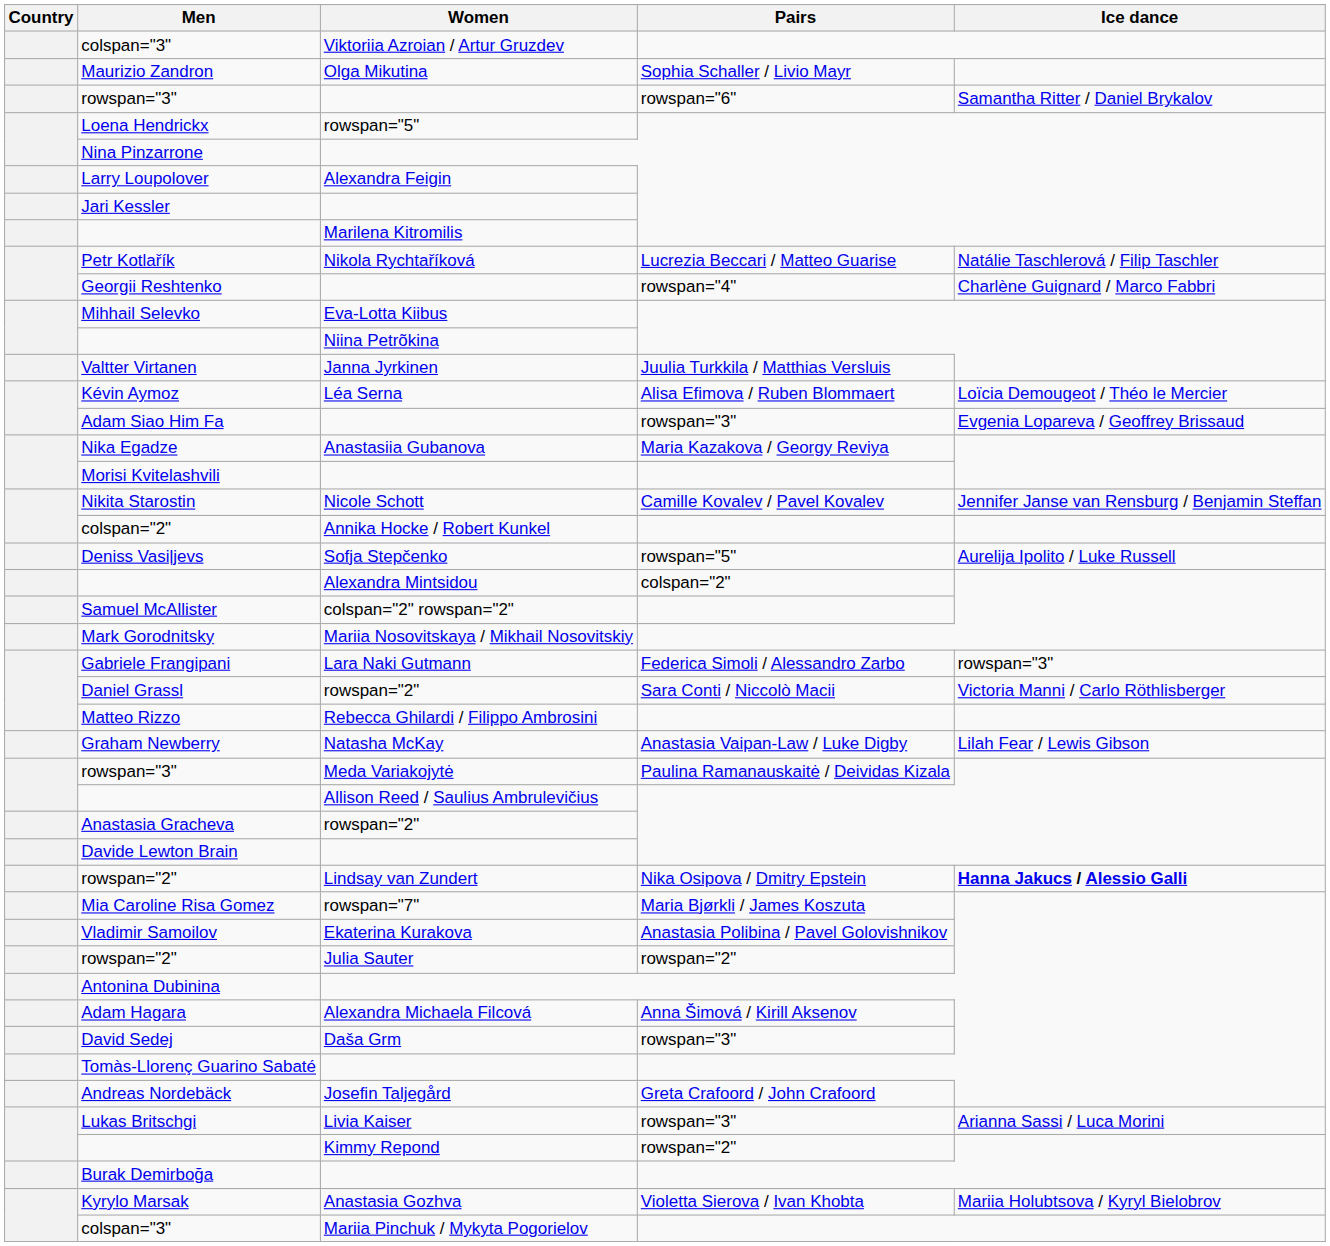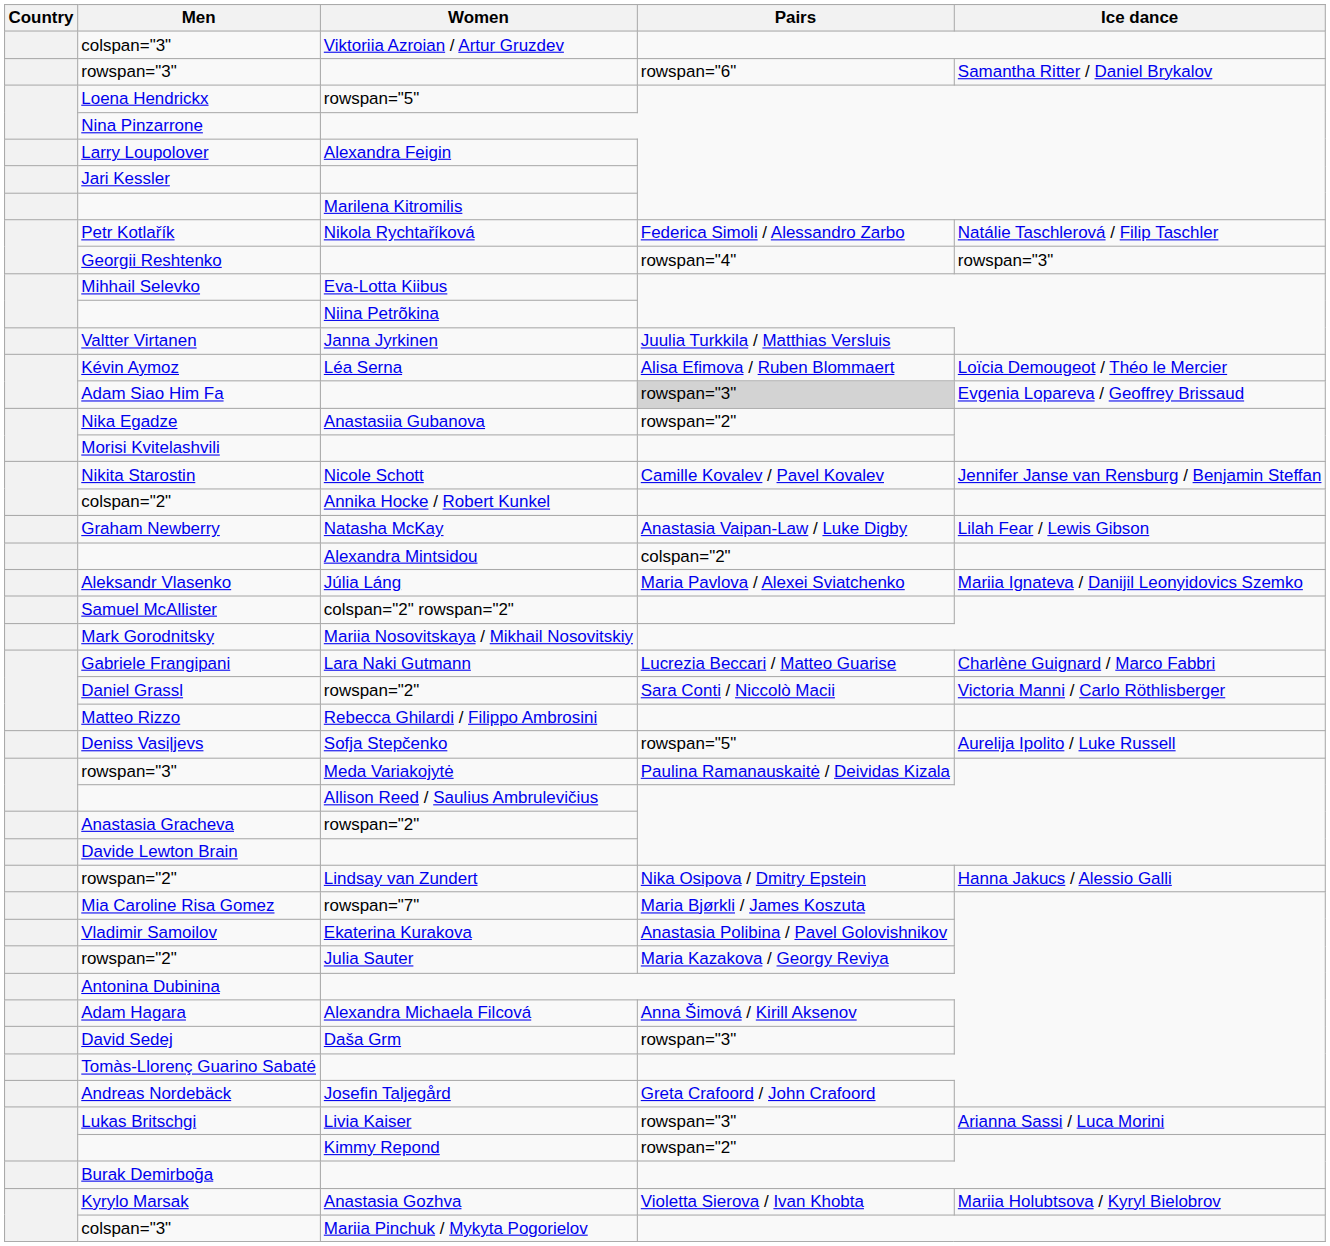- row: (147, 71)
(769, 260) Lucrezia Beccari / Matteo Guarise -> (773, 233) Federica Simoli / Alessandro Zarbo
(1087, 286) Charlène Guignard / Marco Fabbri -> (1006, 260) rowspan="3"
(689, 421) no background -> (689, 394) lightgrey background
(765, 448) Maria Kazakova / Georgy Reviya -> (689, 421) rowspan="2"
rows swapped: (151, 744) <-> (142, 555)
+ row: (156, 582)
(773, 663) Federica Simoli / Alessandro Zarbo -> (769, 663) Lucrezia Beccari / Matteo Guarise
(1006, 663) rowspan="3" -> (1087, 663) Charlène Guignard / Marco Fabbri
(1073, 878) bold -> (1065, 878) normal
(689, 959) rowspan="2" -> (765, 959) Maria Kazakova / Georgy Reviya
